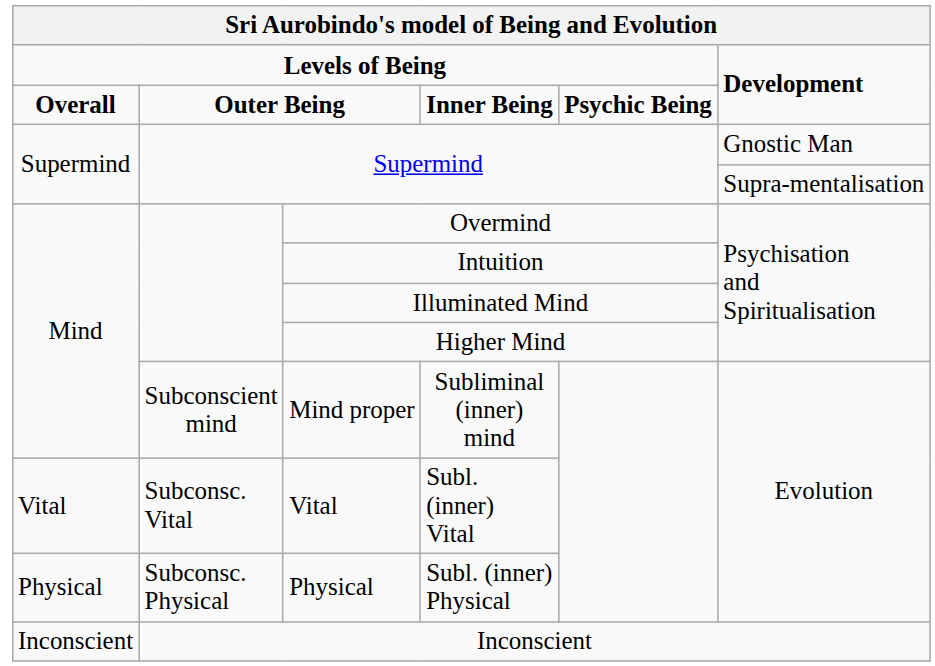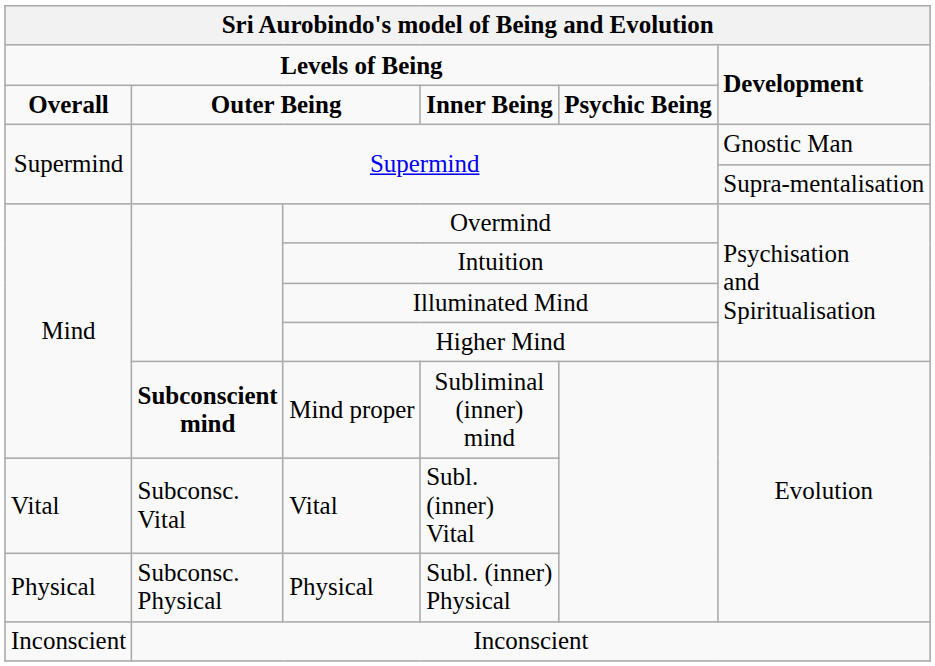(211, 409) normal -> (208, 409) bold
